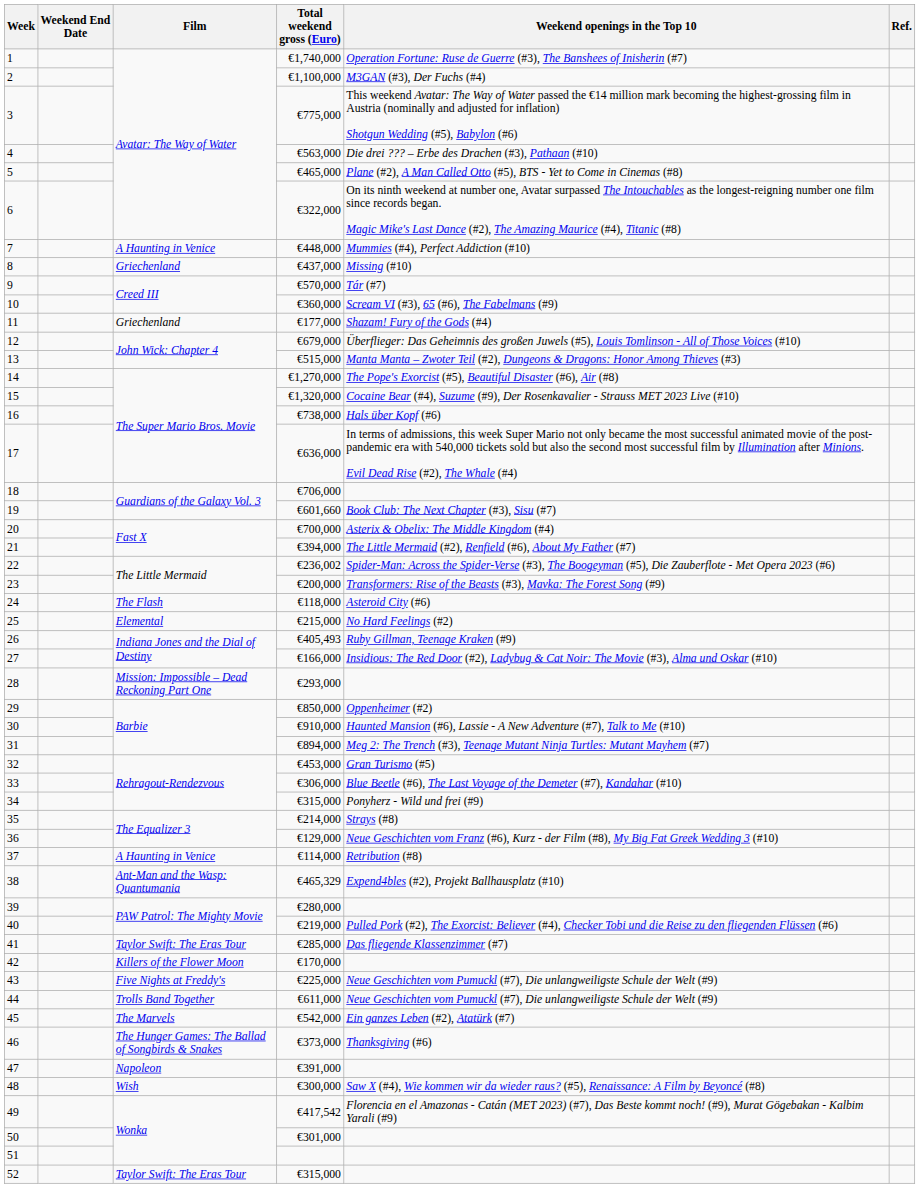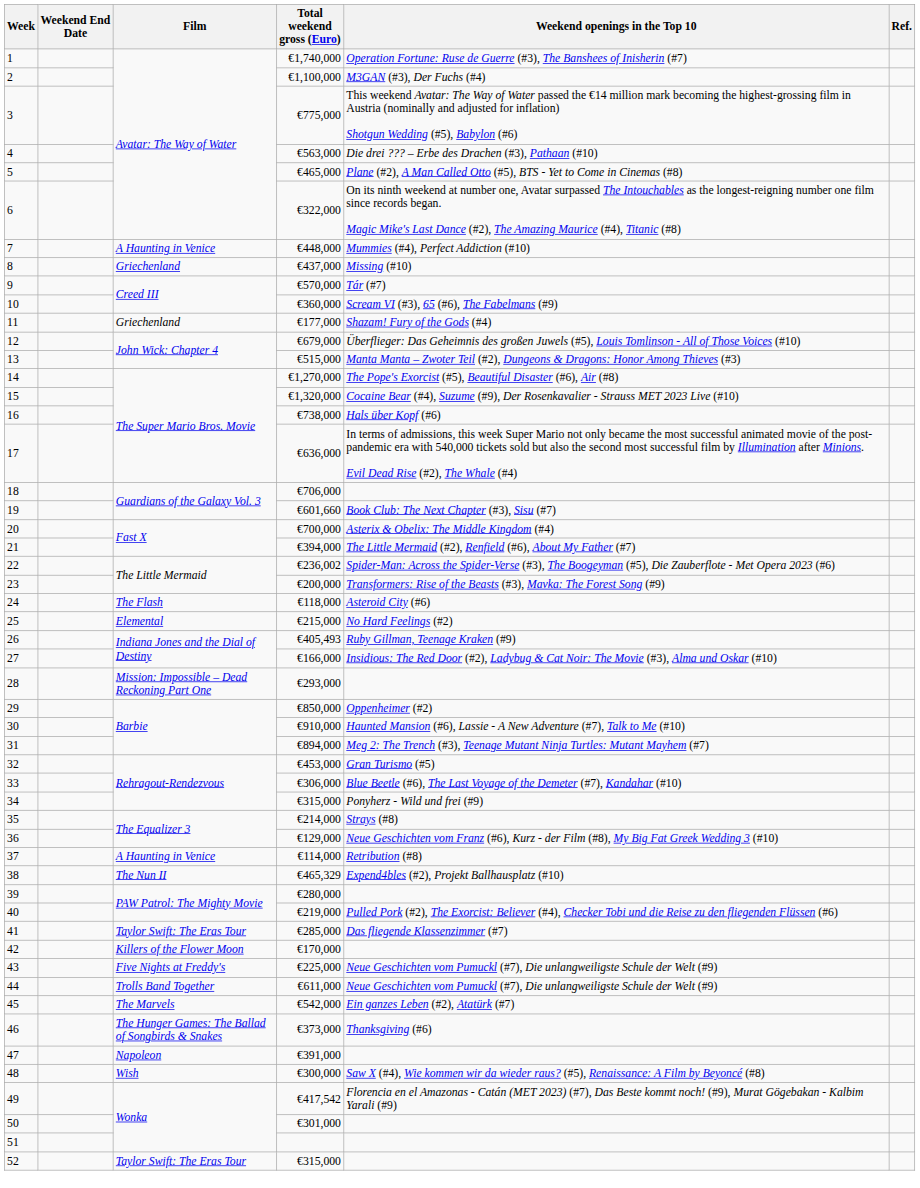(171, 881) Ant-Man and the Wasp: Quantumania -> (141, 875) The Nun II
